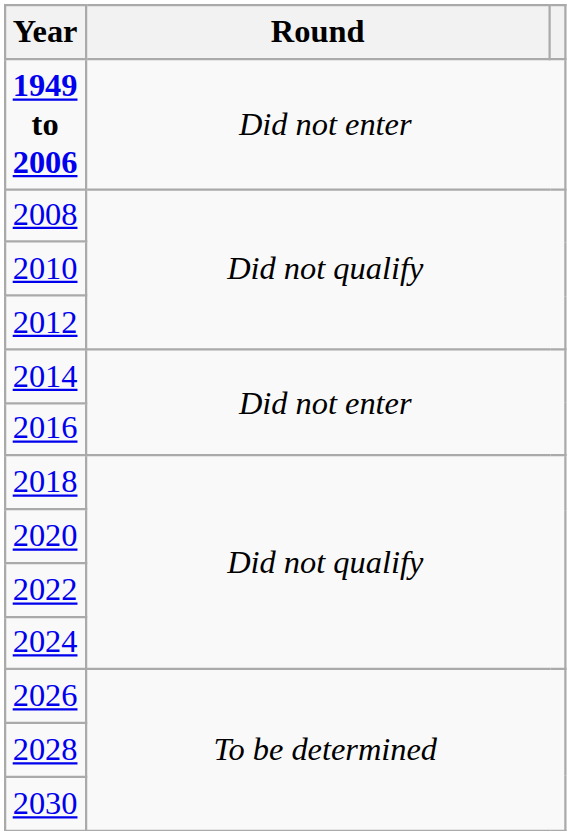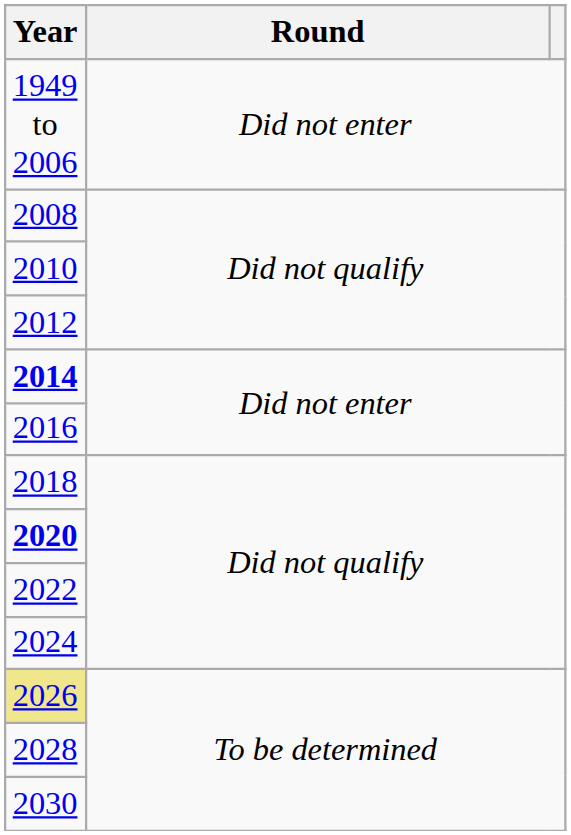(45, 123) bold -> (45, 123) normal
(45, 375) normal -> (45, 375) bold
(45, 535) normal -> (45, 535) bold
(45, 695) no background -> (45, 695) khaki background
